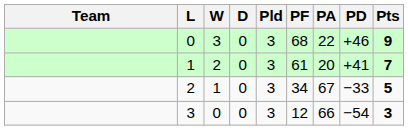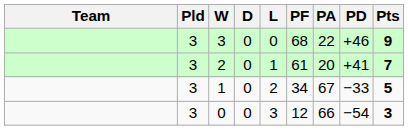columns swapped: (271, 16) <-> (191, 16)
